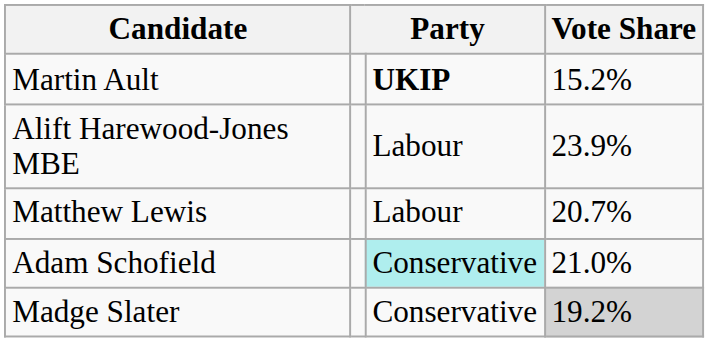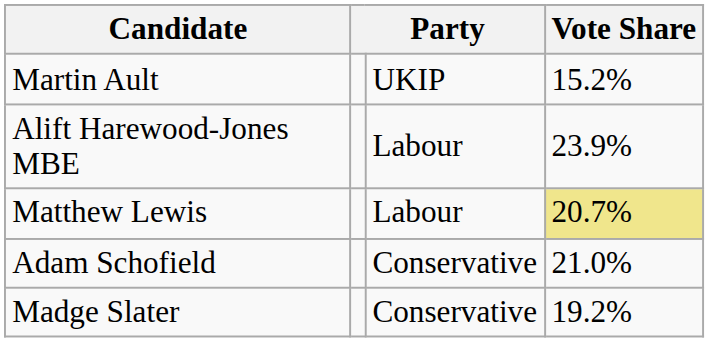(411, 78) bold -> (409, 78) normal
(592, 212) no background -> (592, 212) khaki background
(455, 262) paleturquoise background -> (455, 262) no background
(592, 311) lightgrey background -> (592, 311) no background
